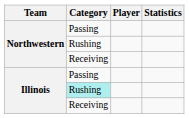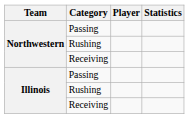(85, 90) paleturquoise background -> (85, 90) no background
